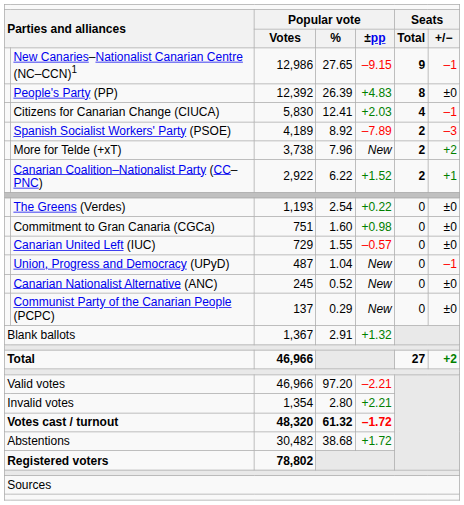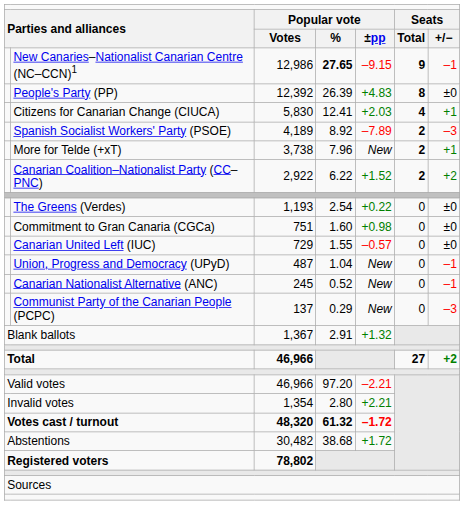(337, 65) normal -> (337, 65) bold
(450, 112) –1 -> (450, 112) +1
(450, 150) +2 -> (450, 150) +1
(450, 176) +1 -> (450, 176) +2
(450, 283) ±0 -> (450, 283) –1
(450, 309) ±0 -> (450, 309) –3
